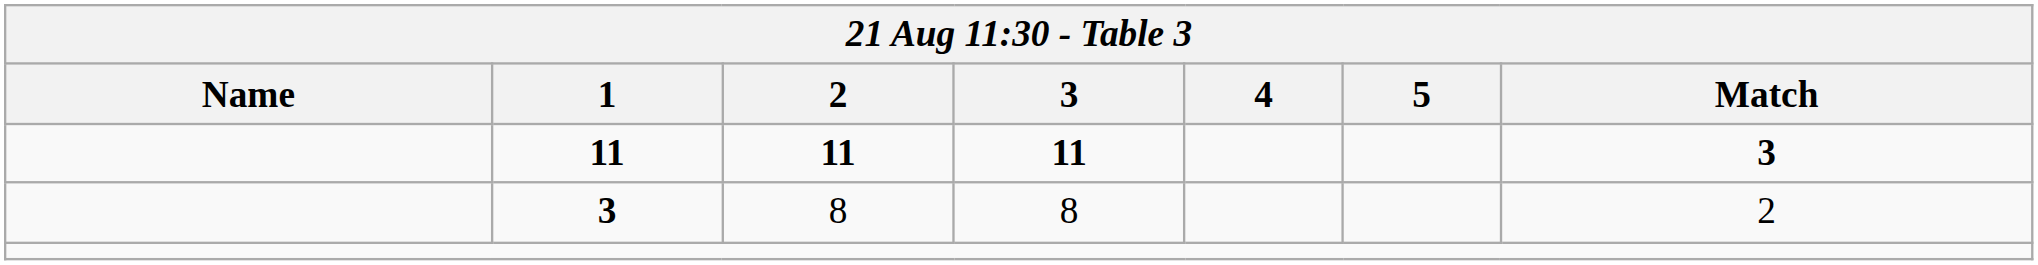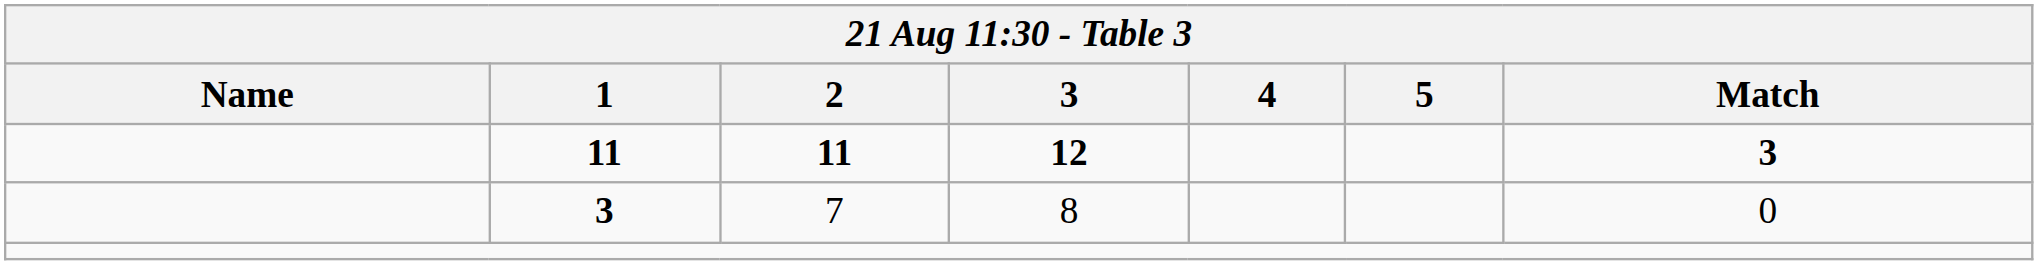(1069, 152) 11 -> (1069, 152) 12
(838, 211) 8 -> (834, 211) 7
(1767, 211) 2 -> (1768, 211) 0
